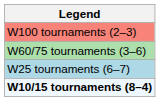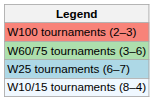(80, 87) bold -> (77, 87) normal
